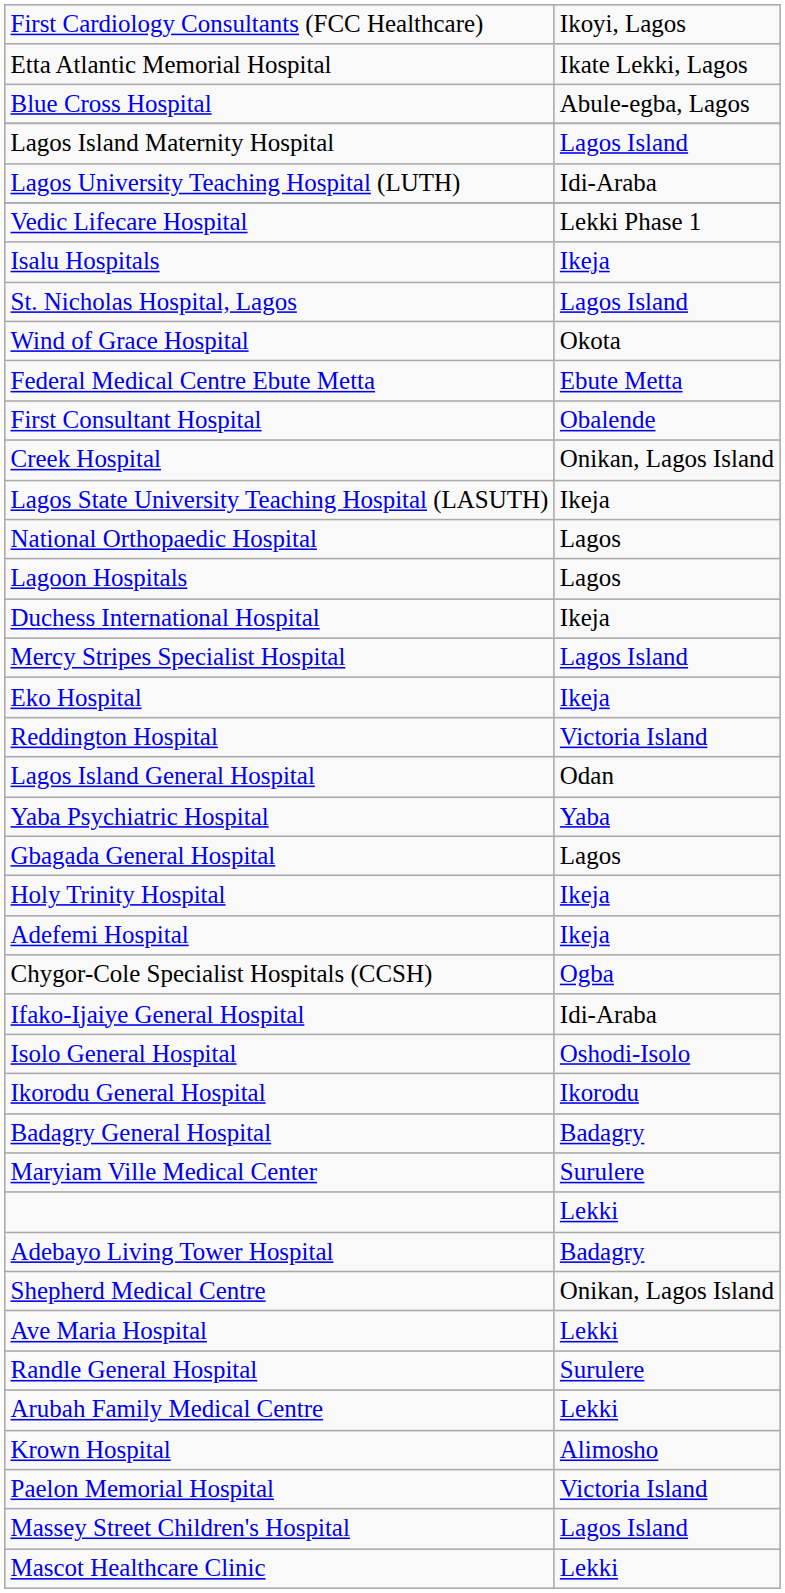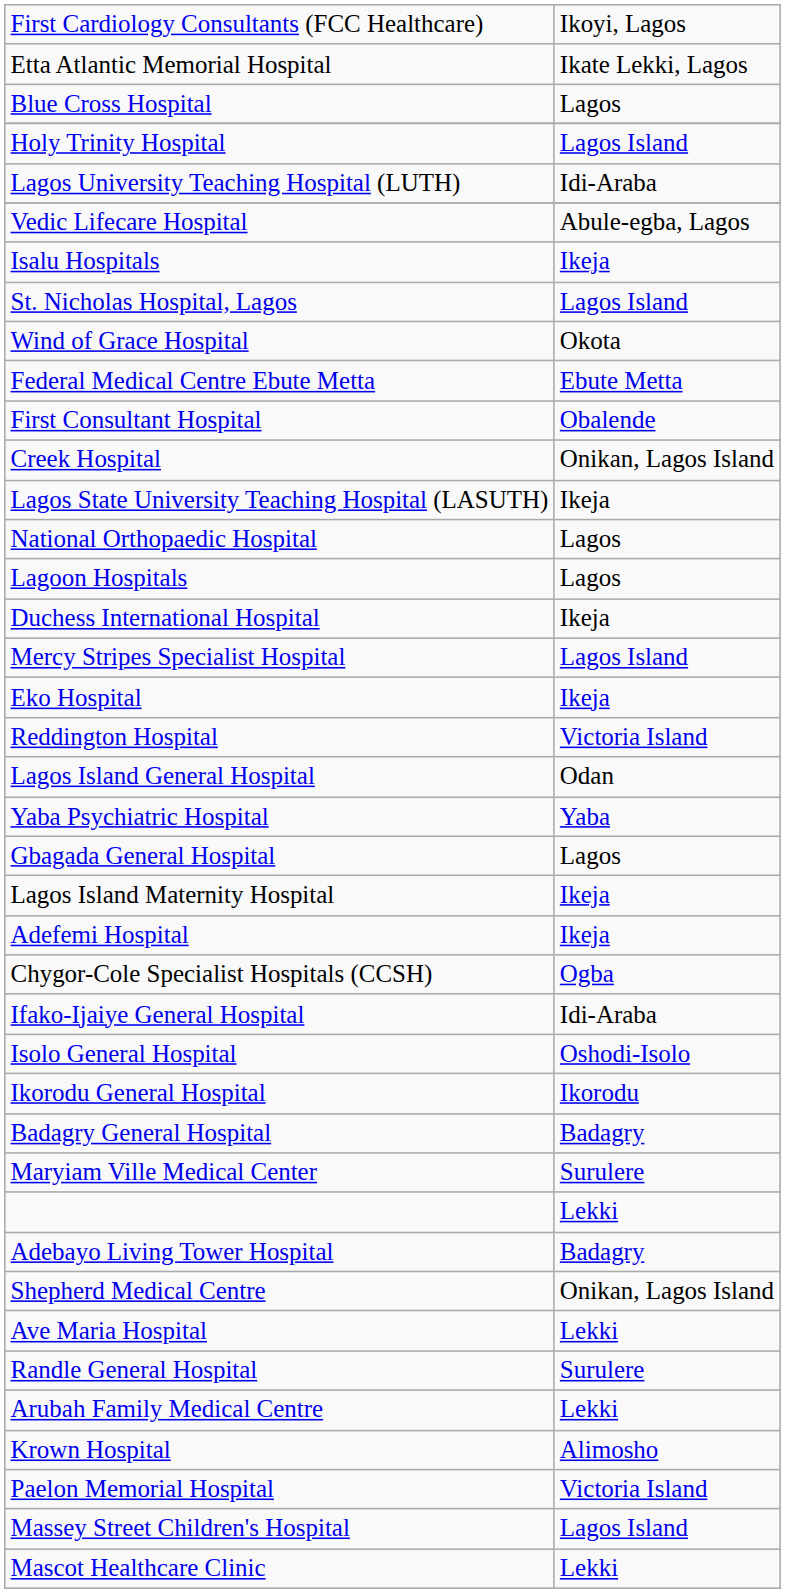(655, 103) Abule-egba, Lagos -> (590, 103) Lagos
(172, 143) Lagos Island Maternity Hospital -> (118, 143) Holy Trinity Hospital
(631, 222) Lekki Phase 1 -> (655, 222) Abule-egba, Lagos
(118, 895) Holy Trinity Hospital -> (172, 895) Lagos Island Maternity Hospital
